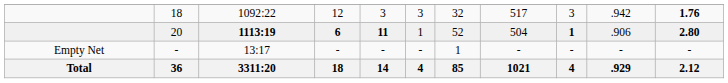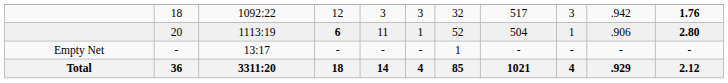(257, 31) bold -> (257, 31) normal
(383, 31) bold -> (383, 31) normal
(572, 31) bold -> (572, 31) normal
